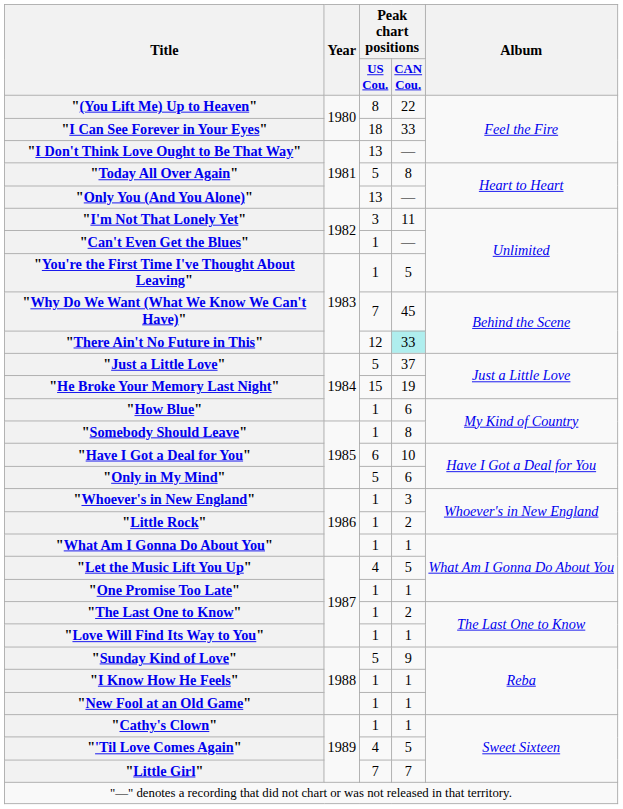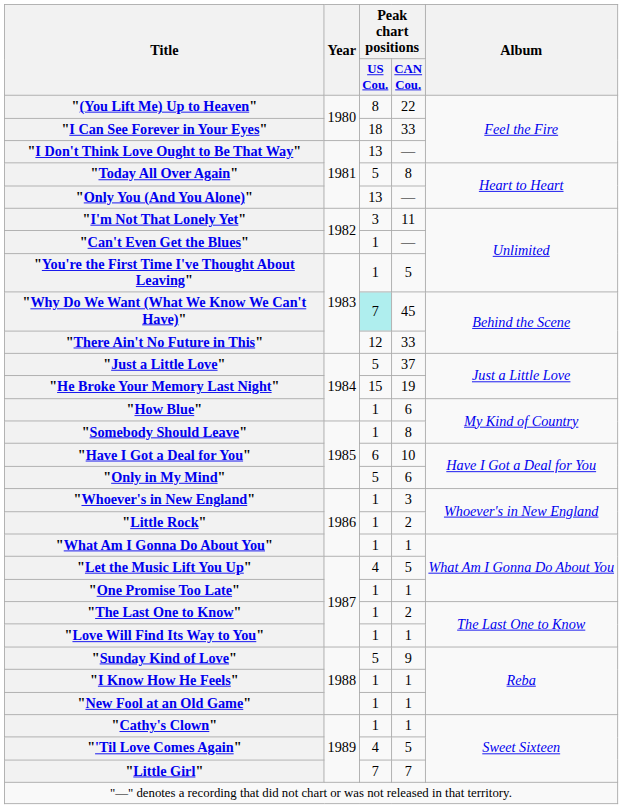(375, 311) no background -> (375, 311) paleturquoise background
(408, 341) paleturquoise background -> (408, 341) no background
